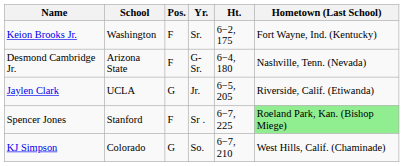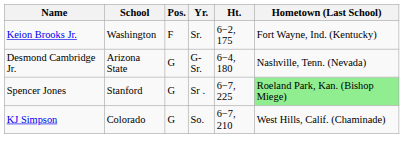(170, 63) F -> (171, 63) G
- row: (33, 91)
(170, 119) F -> (171, 91) G
